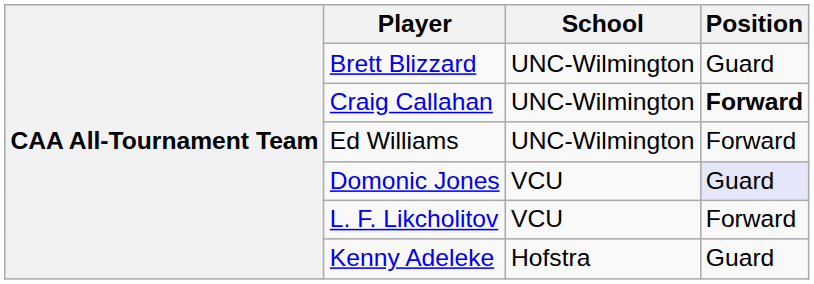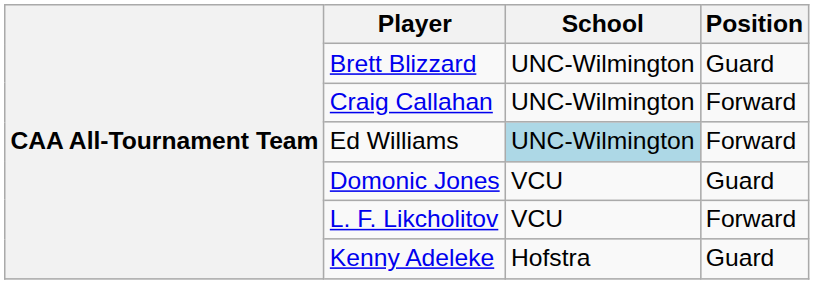(754, 102) bold -> (751, 102) normal
(603, 141) no background -> (603, 141) lightblue background
(740, 180) lavender background -> (740, 180) no background
